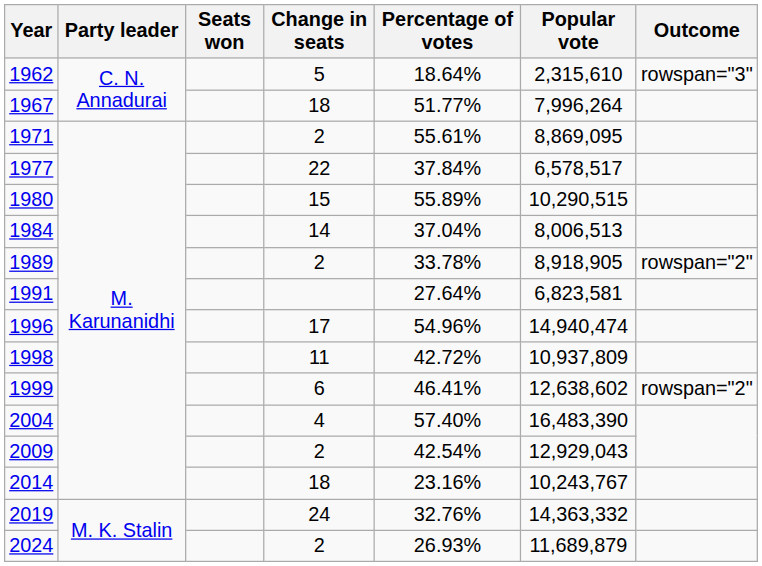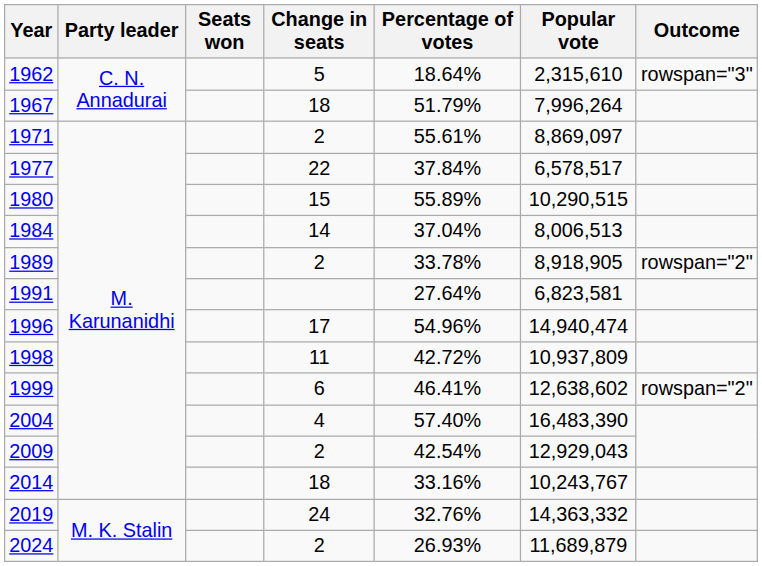(447, 105) 51.77% -> (447, 105) 51.79%
(578, 136) 8,869,095 -> (578, 136) 8,869,097
(447, 483) 23.16% -> (447, 483) 33.16%
